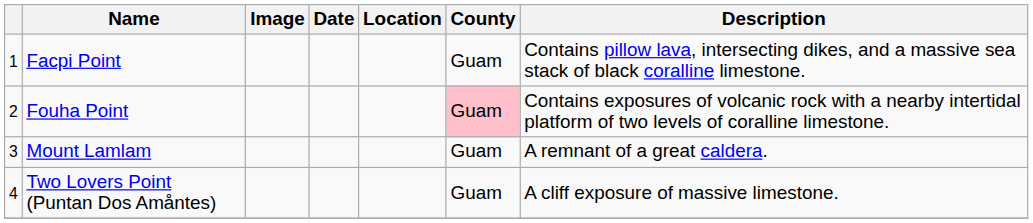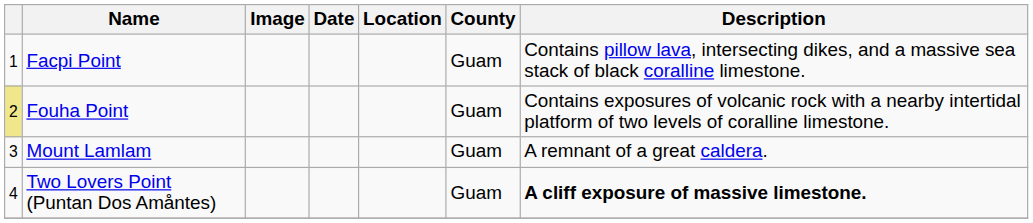(13, 112) no background -> (13, 112) khaki background
(476, 111) pink background -> (476, 111) no background
(681, 192) normal -> (695, 192) bold
